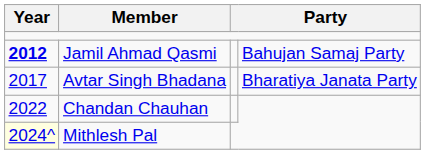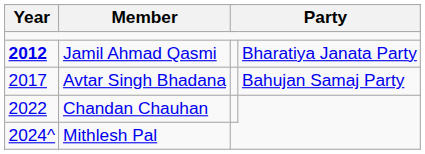(323, 53) Bahujan Samaj Party -> (329, 53) Bharatiya Janata Party
(329, 80) Bharatiya Janata Party -> (323, 80) Bahujan Samaj Party
(32, 135) lightyellow background -> (32, 135) no background
